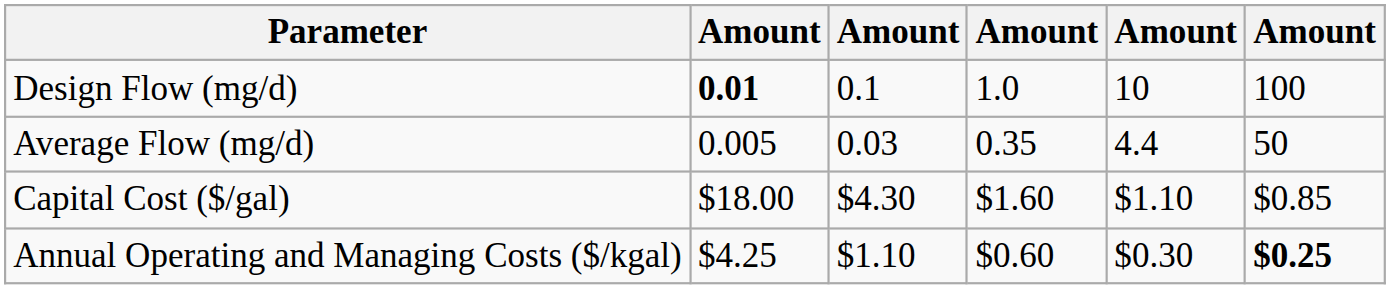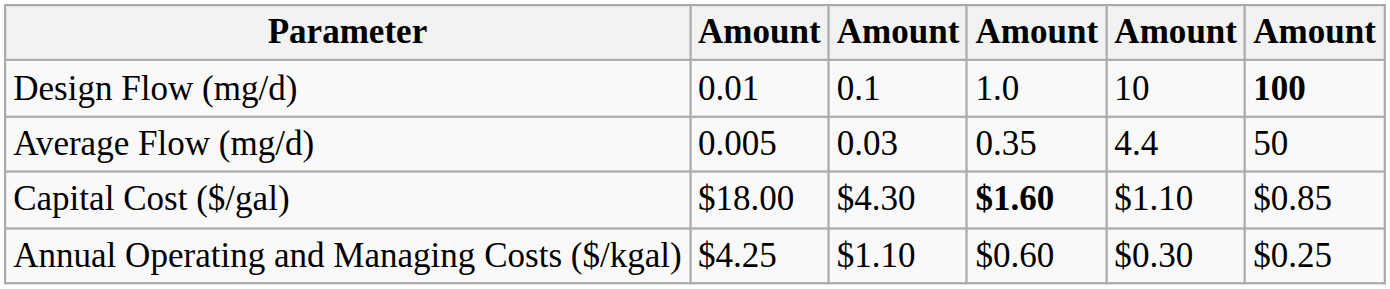(729, 87) bold -> (729, 87) normal
(1279, 87) normal -> (1279, 87) bold
(1015, 198) normal -> (1015, 198) bold
(1293, 254) bold -> (1293, 254) normal
